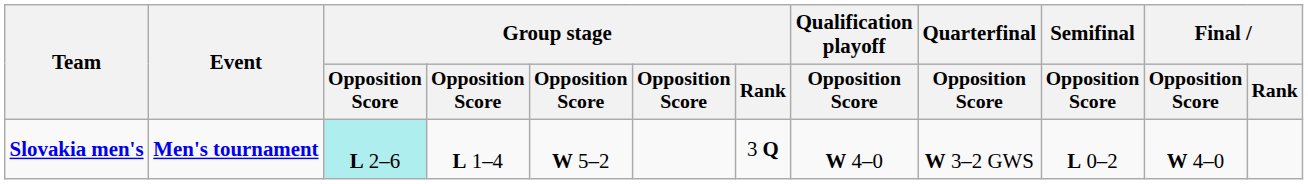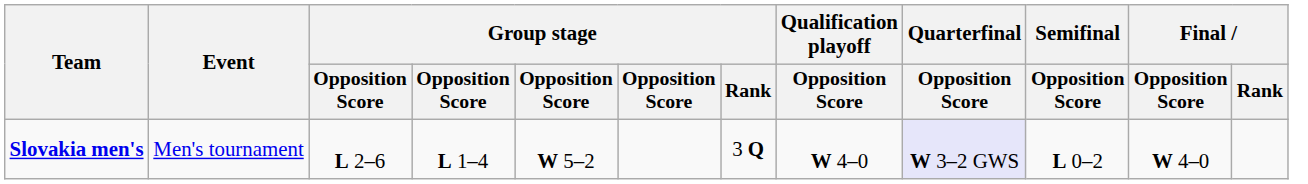(236, 149) bold -> (229, 149) normal
(375, 161) paleturquoise background -> (360, 161) no background
(979, 161) no background -> (965, 161) lavender background
